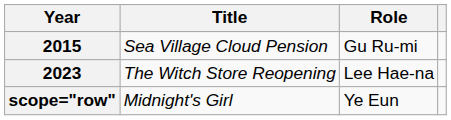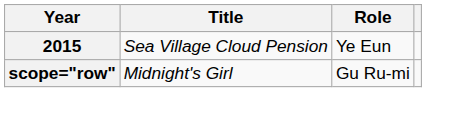(381, 45) Gu Ru-mi -> (363, 45) Ye Eun
- row: (62, 73)
(371, 100) Ye Eun -> (373, 73) Gu Ru-mi
